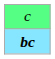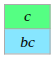(27, 41) bold -> (27, 41) normal
